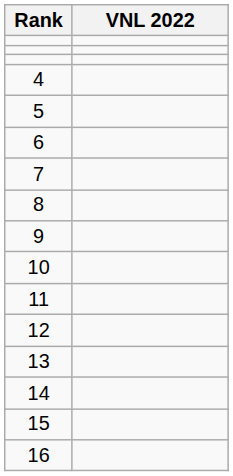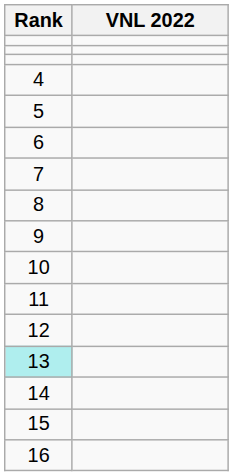(39, 361) no background -> (39, 361) paleturquoise background
